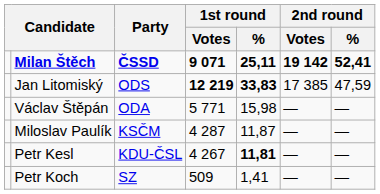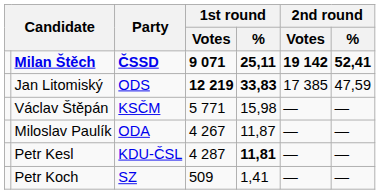(134, 108) ODA -> (139, 108) KSČM
(139, 131) KSČM -> (134, 131) ODA
(207, 131) 4 287 -> (207, 131) 4 267
(207, 154) 4 267 -> (207, 154) 4 287
